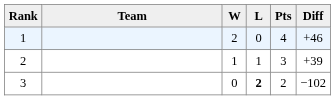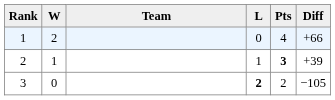columns swapped: (132, 15) <-> (234, 15)
(313, 38) +46 -> (313, 38) +66
(283, 61) normal -> (283, 61) bold
(313, 83) −102 -> (313, 83) −105
